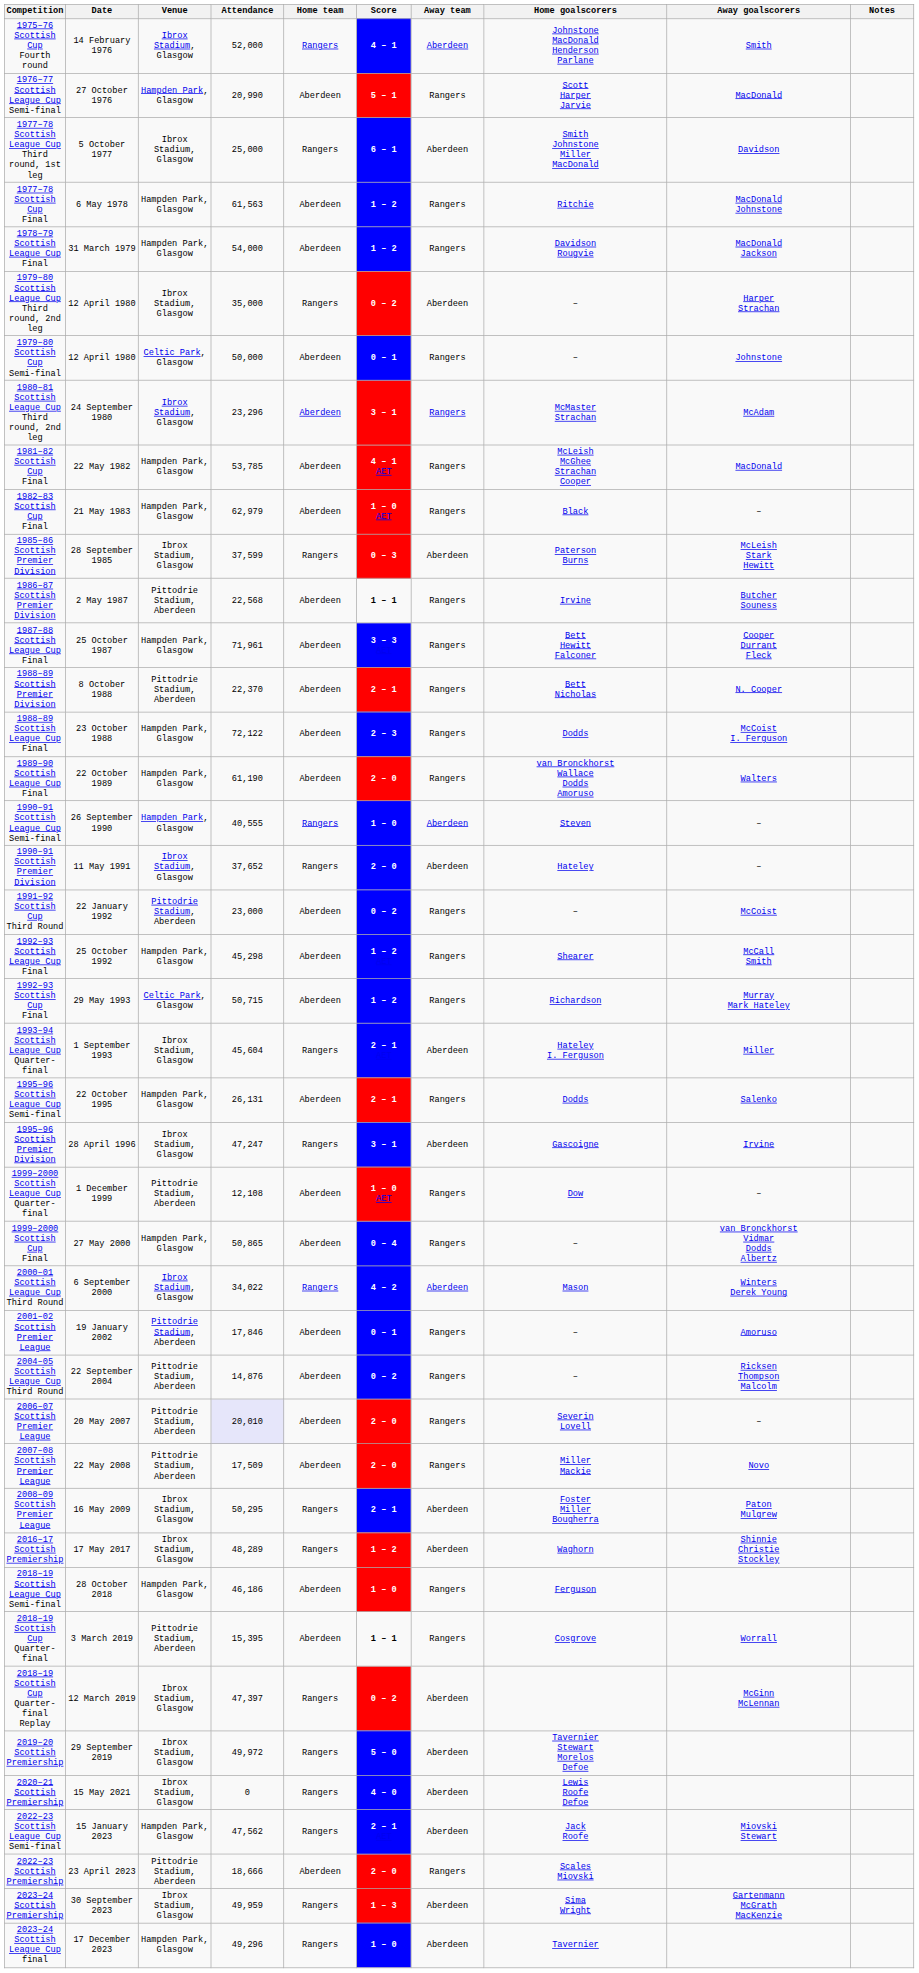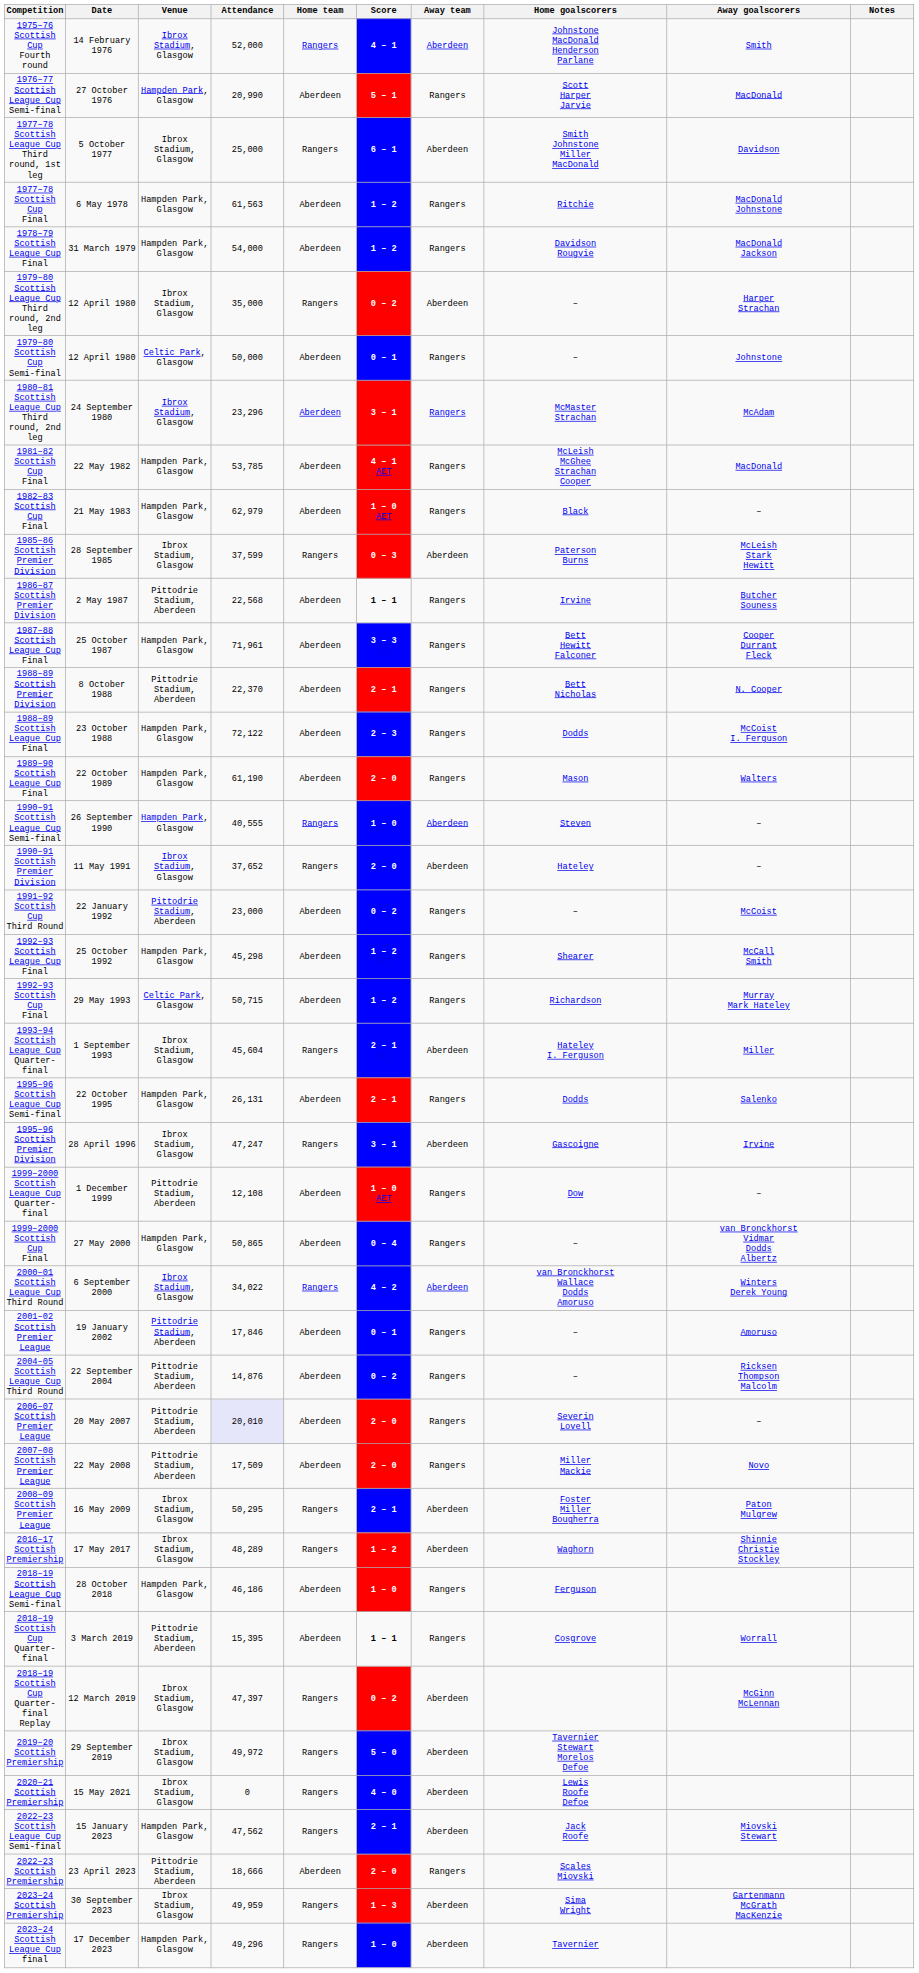(575, 779) van Bronckhorst Wallace Dodds Amoruso -> (575, 779) Mason
(575, 1288) Mason -> (575, 1288) van Bronckhorst Wallace Dodds Amoruso
